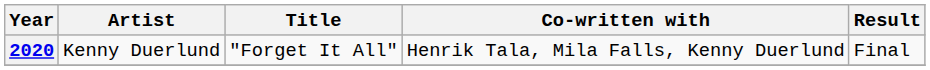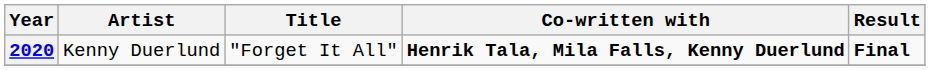(626, 50) normal -> (626, 50) bold
(882, 50) normal -> (882, 50) bold
